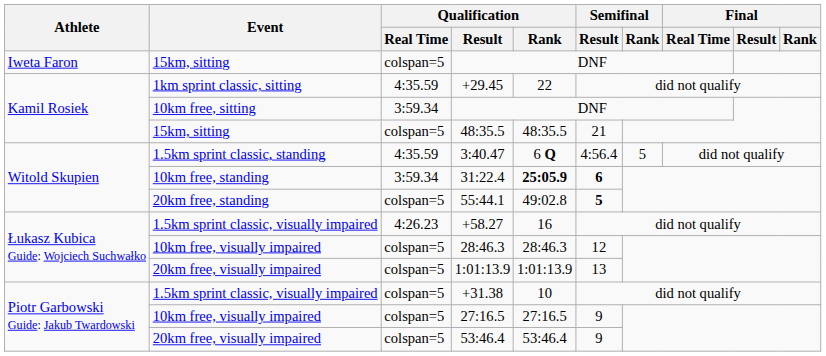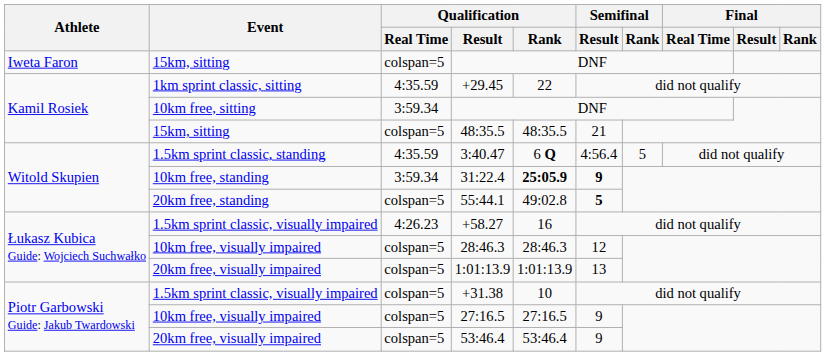(599, 177) 6 -> (599, 177) 9
